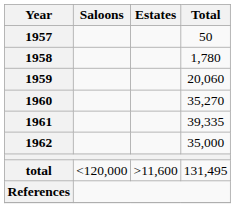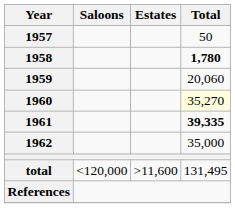(206, 57) normal -> (206, 57) bold
(206, 100) no background -> (206, 100) lightyellow background
(206, 121) normal -> (206, 121) bold
